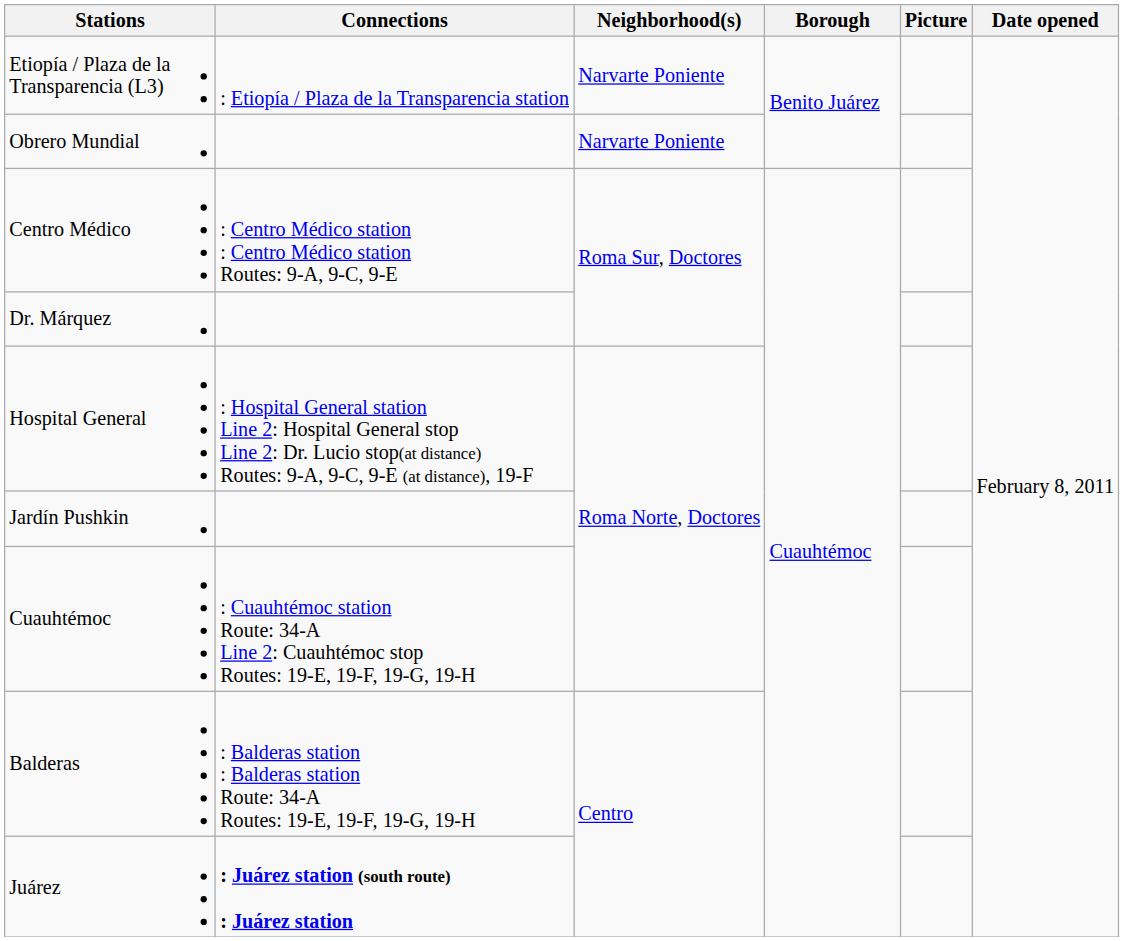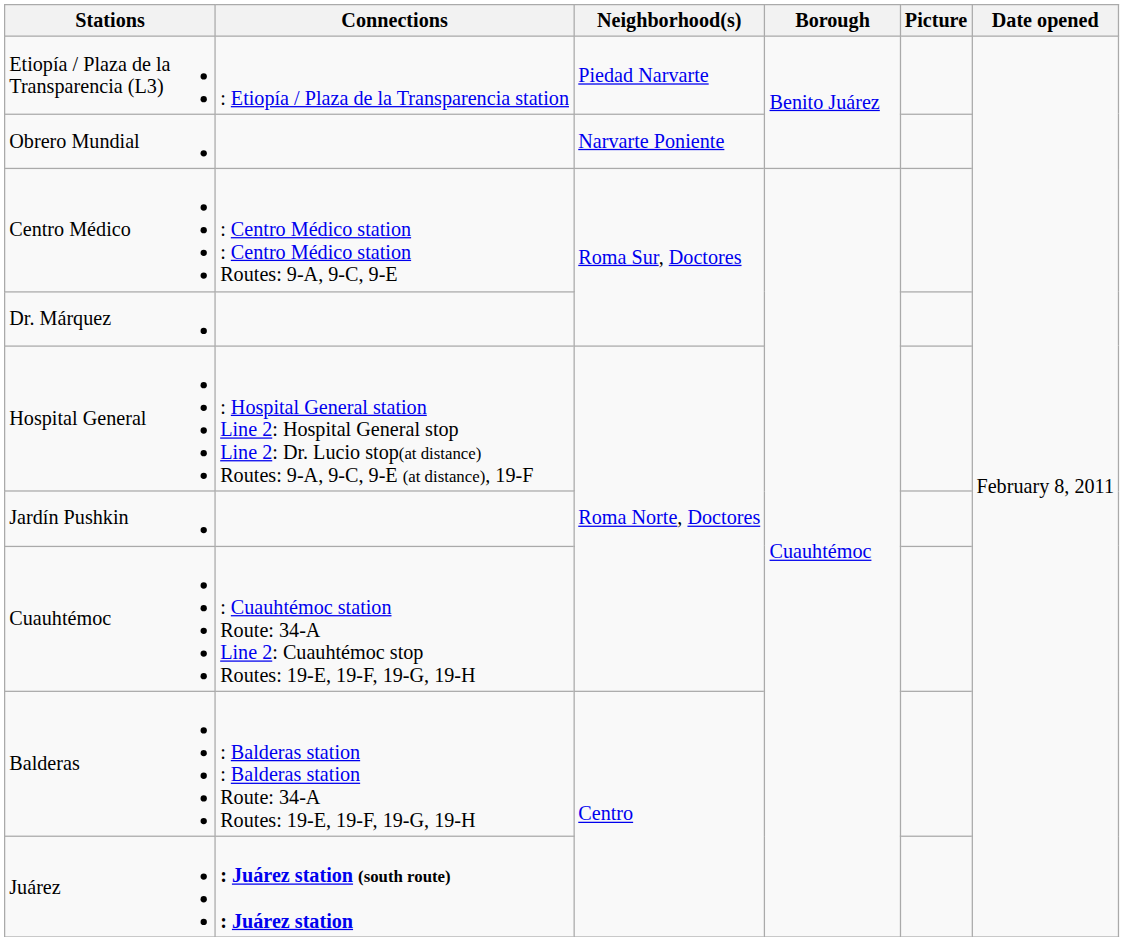(651, 75) Narvarte Poniente -> (643, 75) Piedad Narvarte
